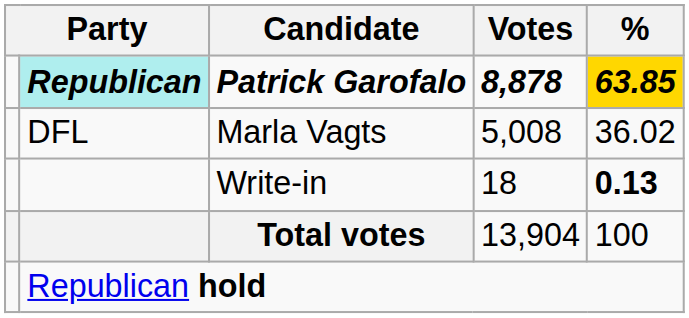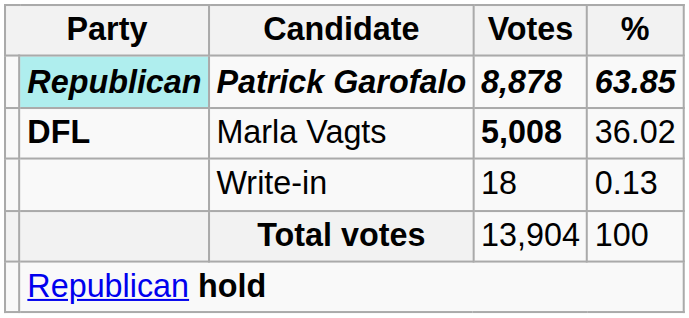(635, 81) gold background -> (635, 81) no background
(58, 132) normal -> (59, 132) bold
(521, 132) normal -> (521, 132) bold
(626, 183) bold -> (626, 183) normal
